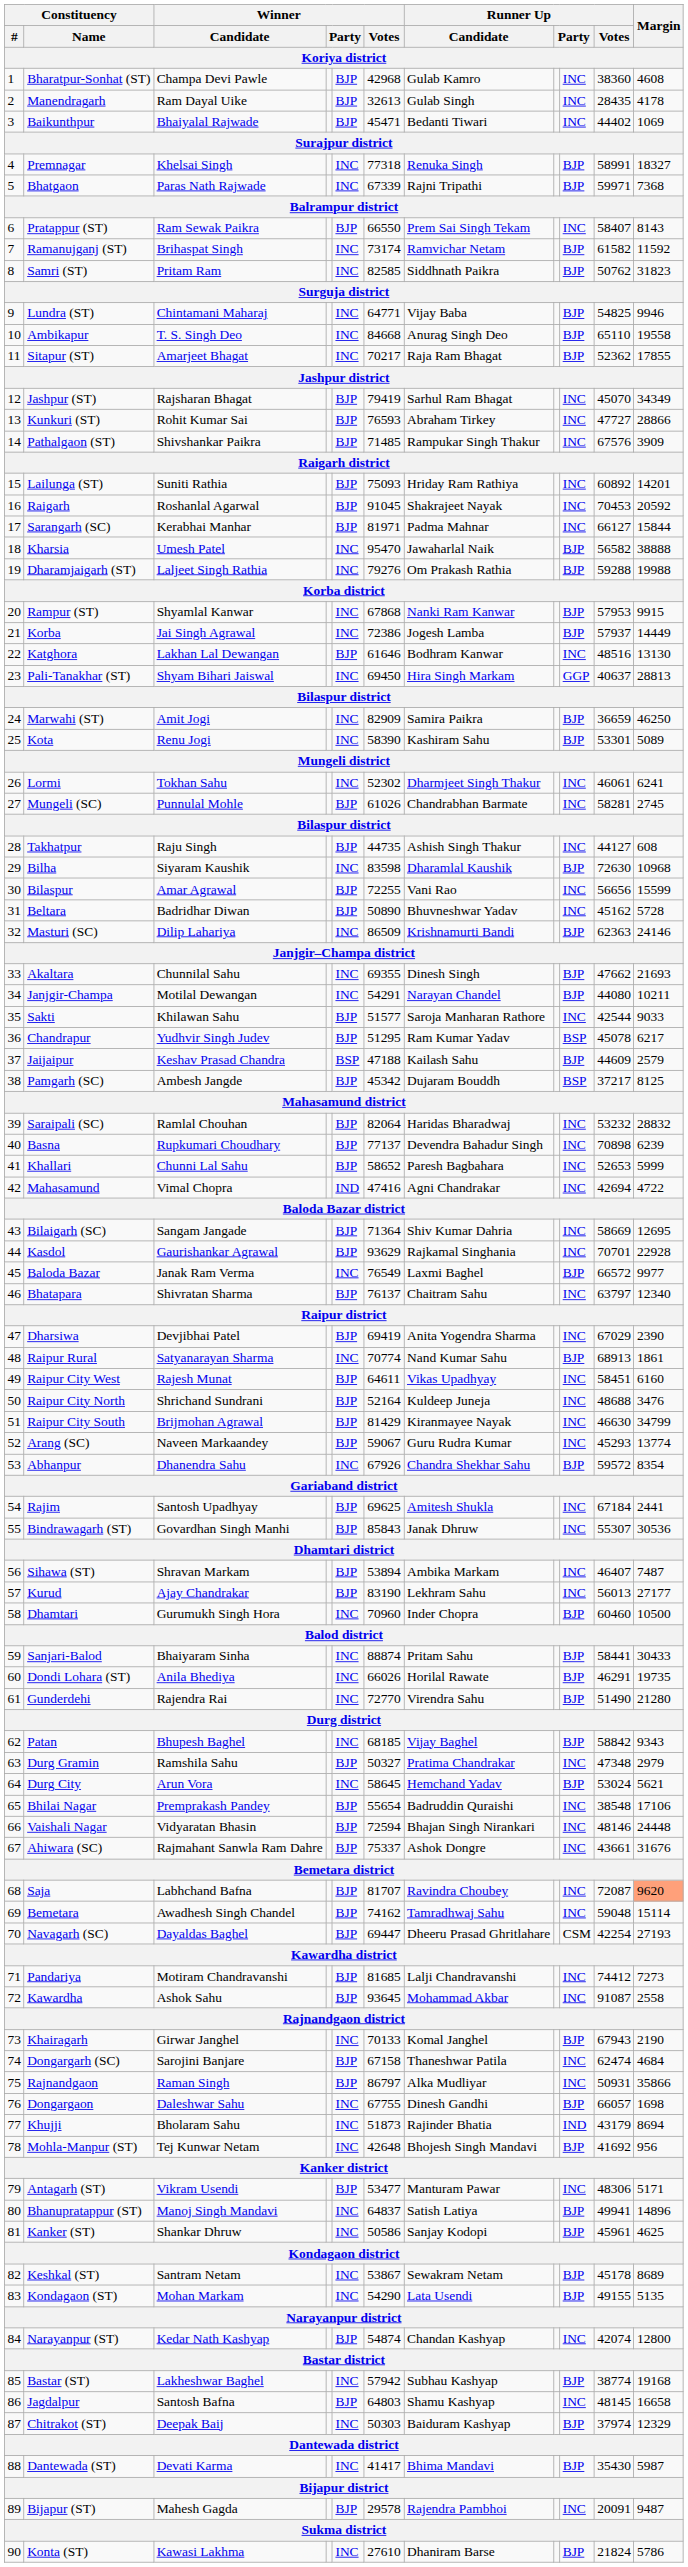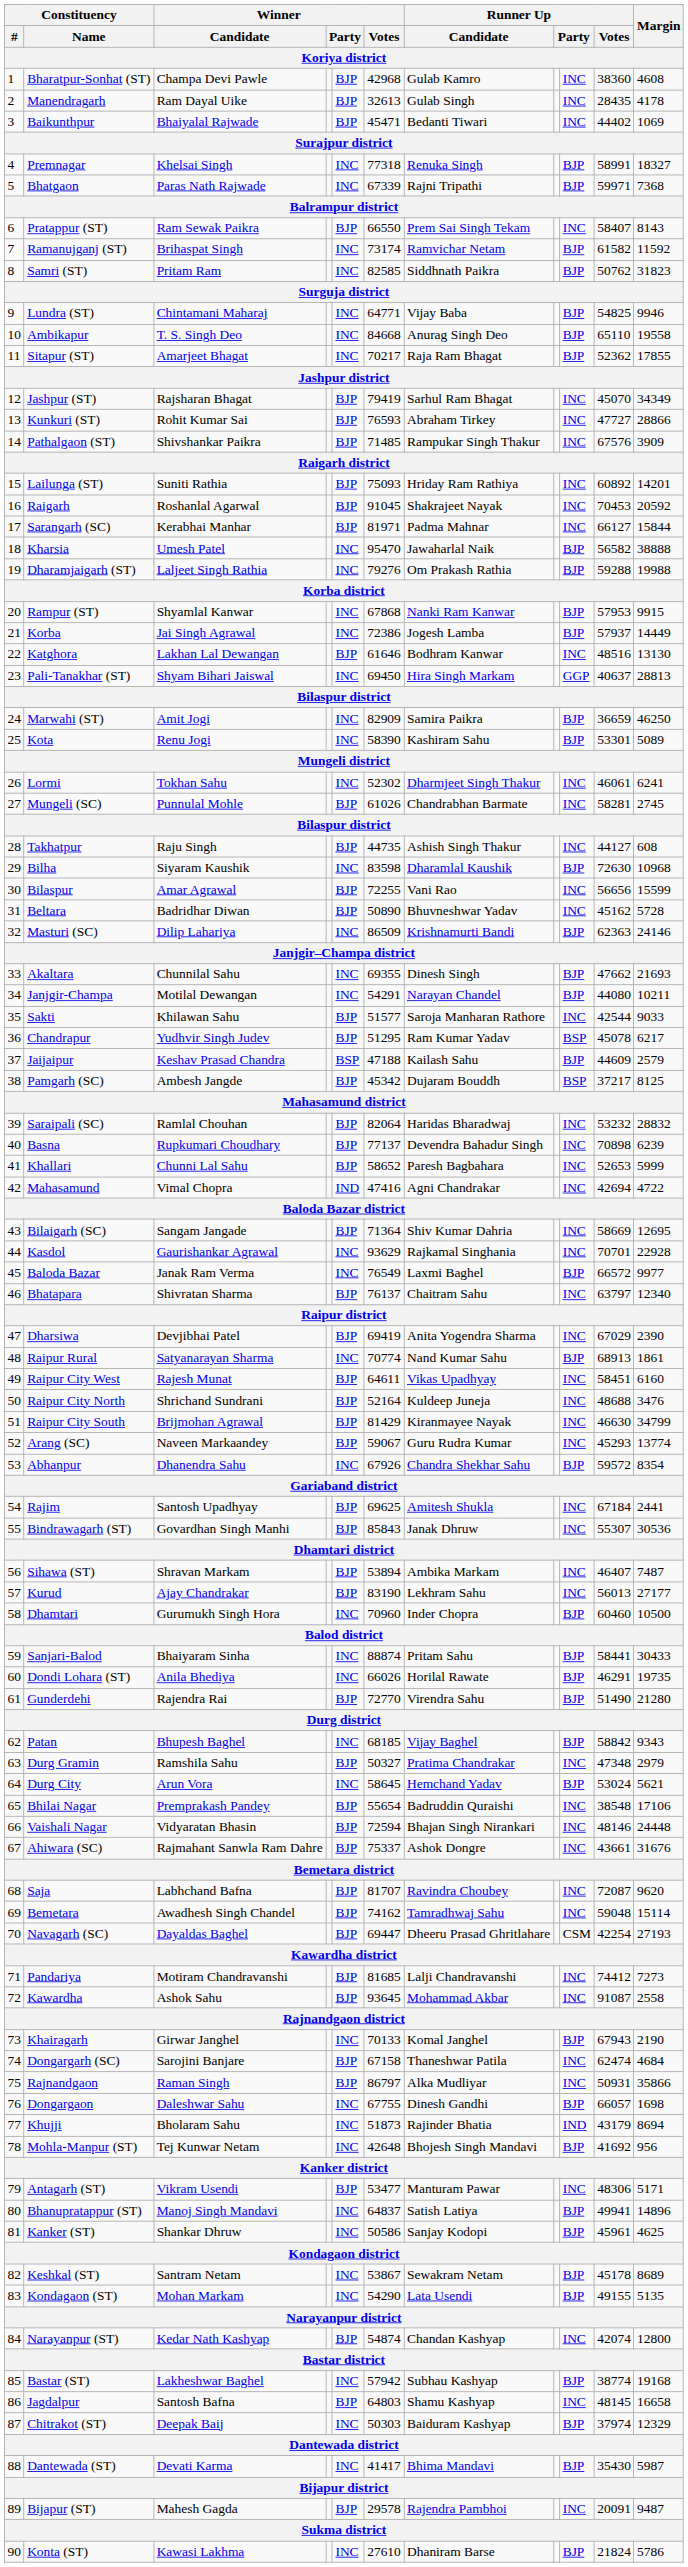(346, 1251) BJP -> (347, 1251) INC
(347, 1699) INC -> (346, 1699) BJP
(650, 1890) lightsalmon background -> (650, 1890) no background
